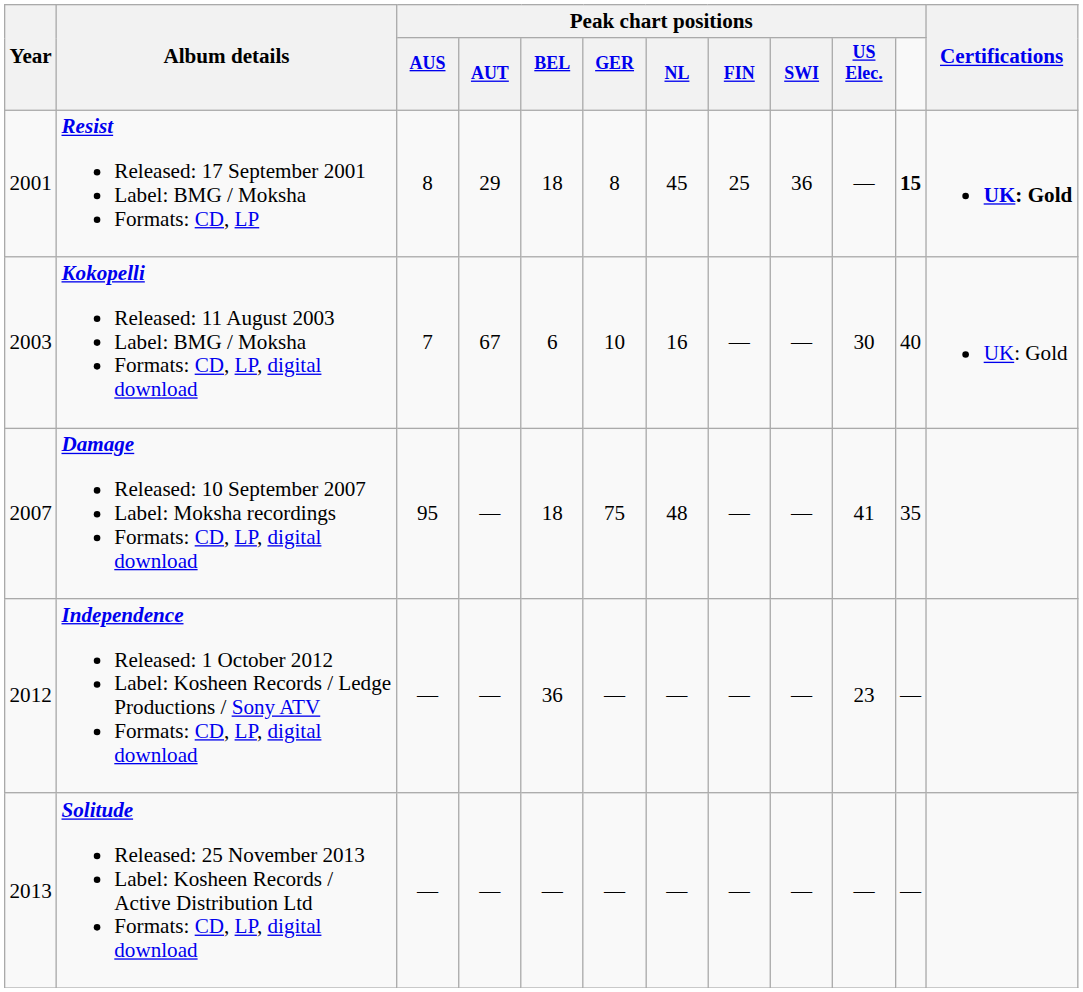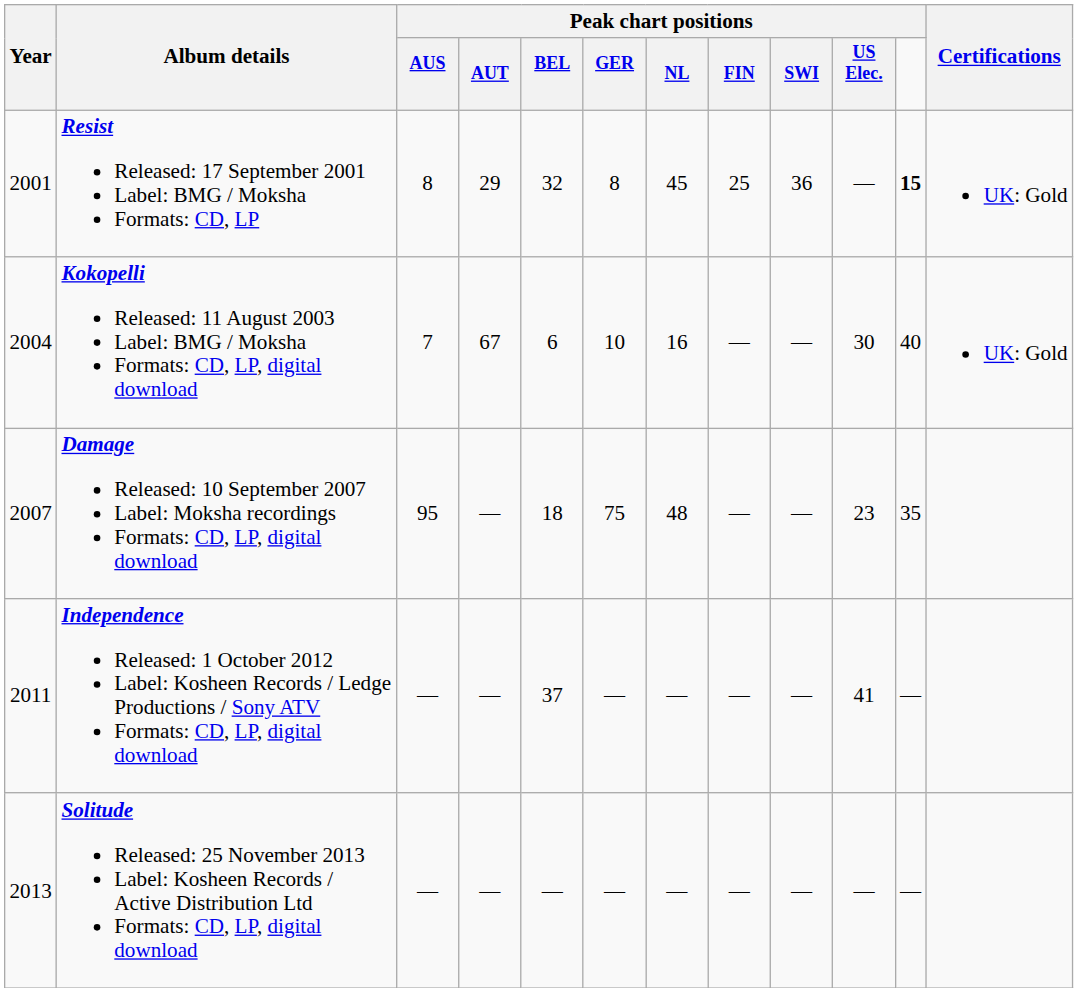(552, 183) 18 -> (552, 183) 32
(1002, 195) bold -> (999, 195) normal
(31, 342) 2003 -> (31, 342) 2004
(864, 513) 41 -> (864, 513) 23
(31, 695) 2012 -> (31, 695) 2011
(552, 695) 36 -> (552, 695) 37
(864, 695) 23 -> (864, 695) 41
